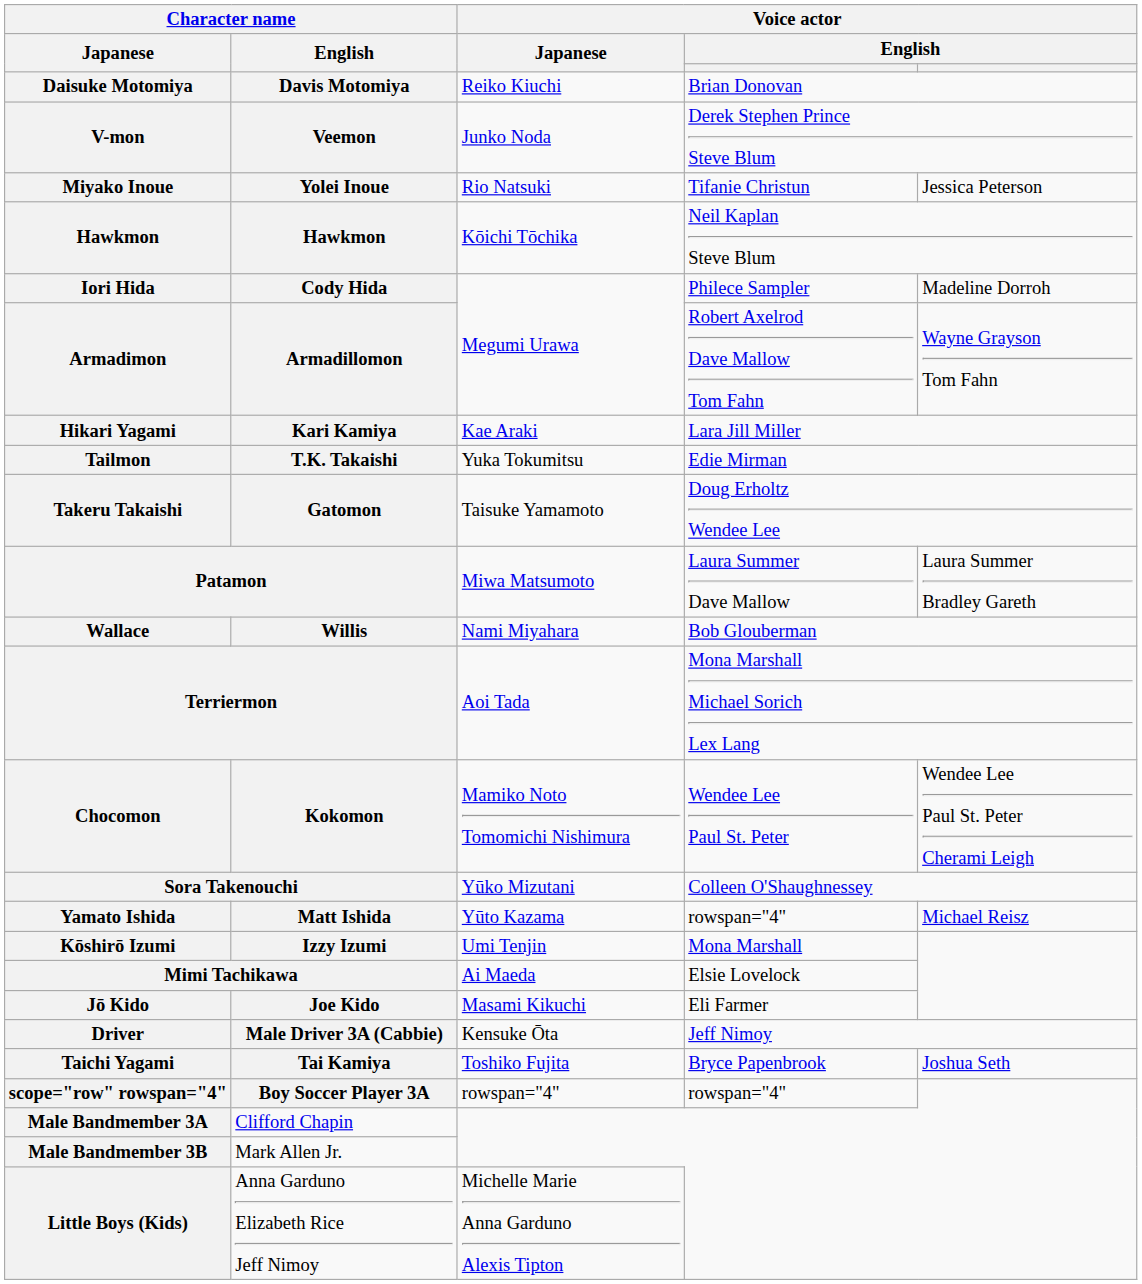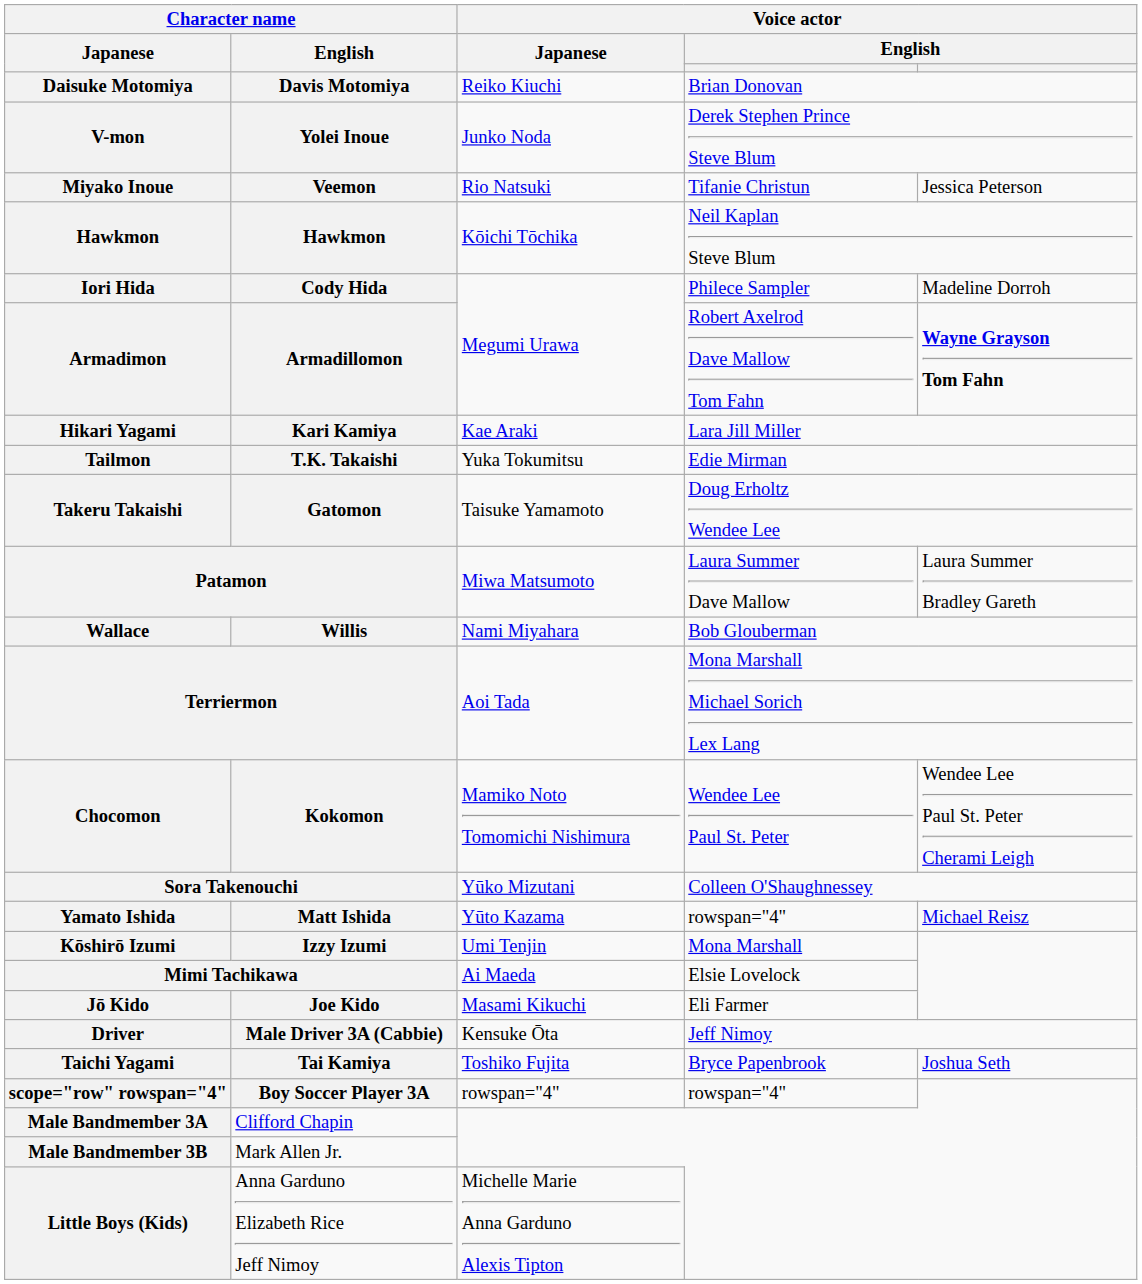(344, 136) Veemon -> (344, 136) Yolei Inoue
(344, 187) Yolei Inoue -> (344, 187) Veemon
(1027, 359) normal -> (1027, 359) bold
